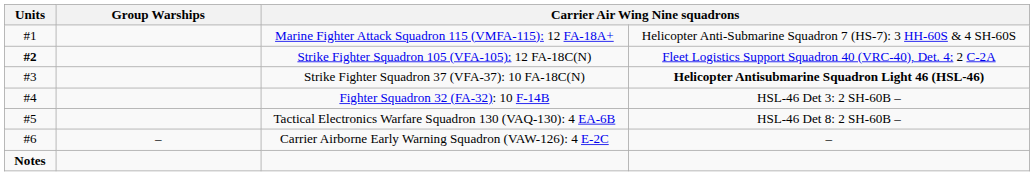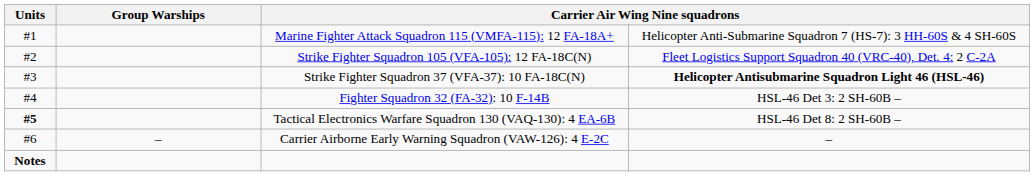(30, 56) bold -> (30, 56) normal
(30, 118) normal -> (30, 118) bold
